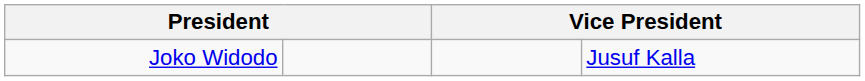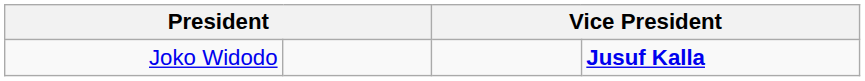(641, 57) normal -> (646, 57) bold
